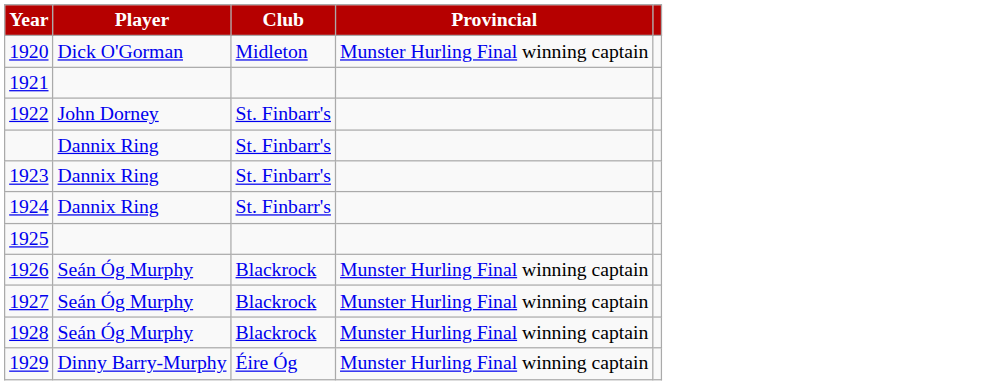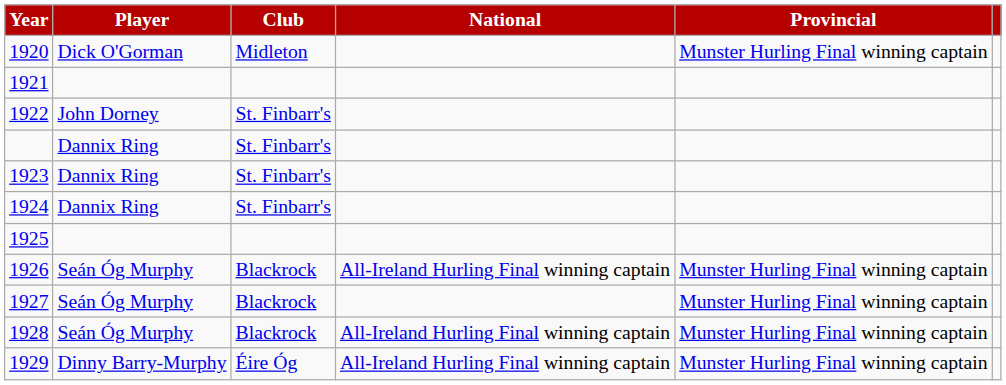+ column: (505, 20)
